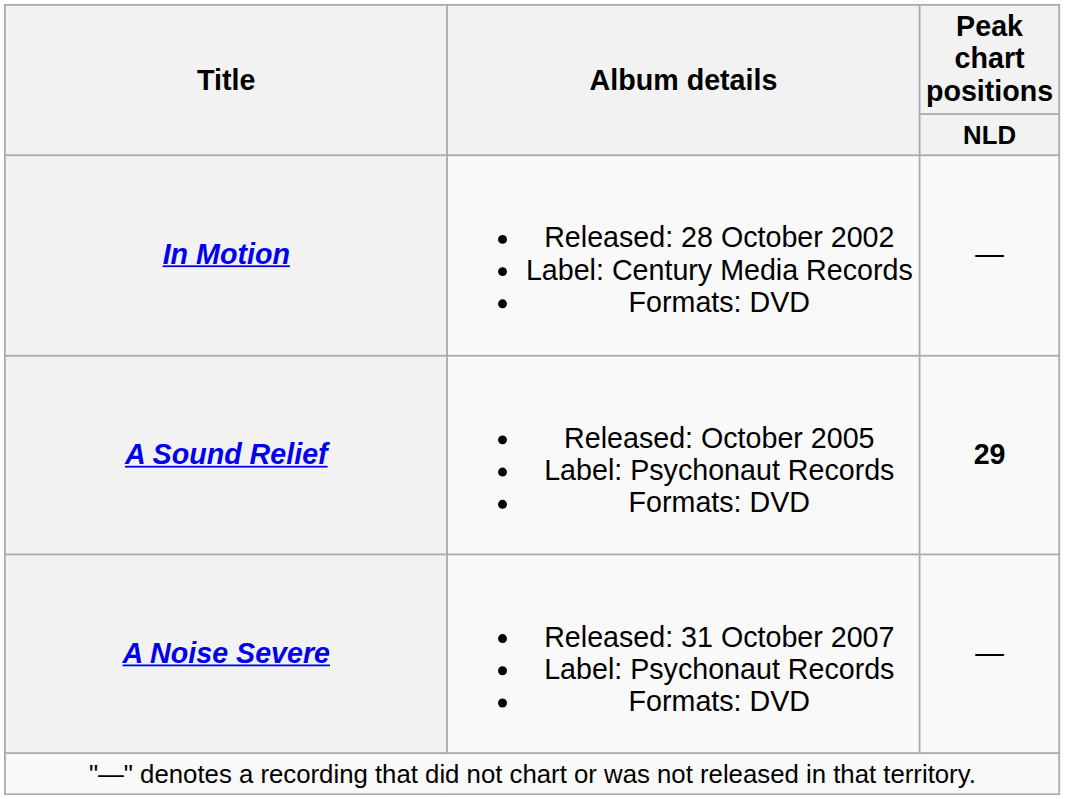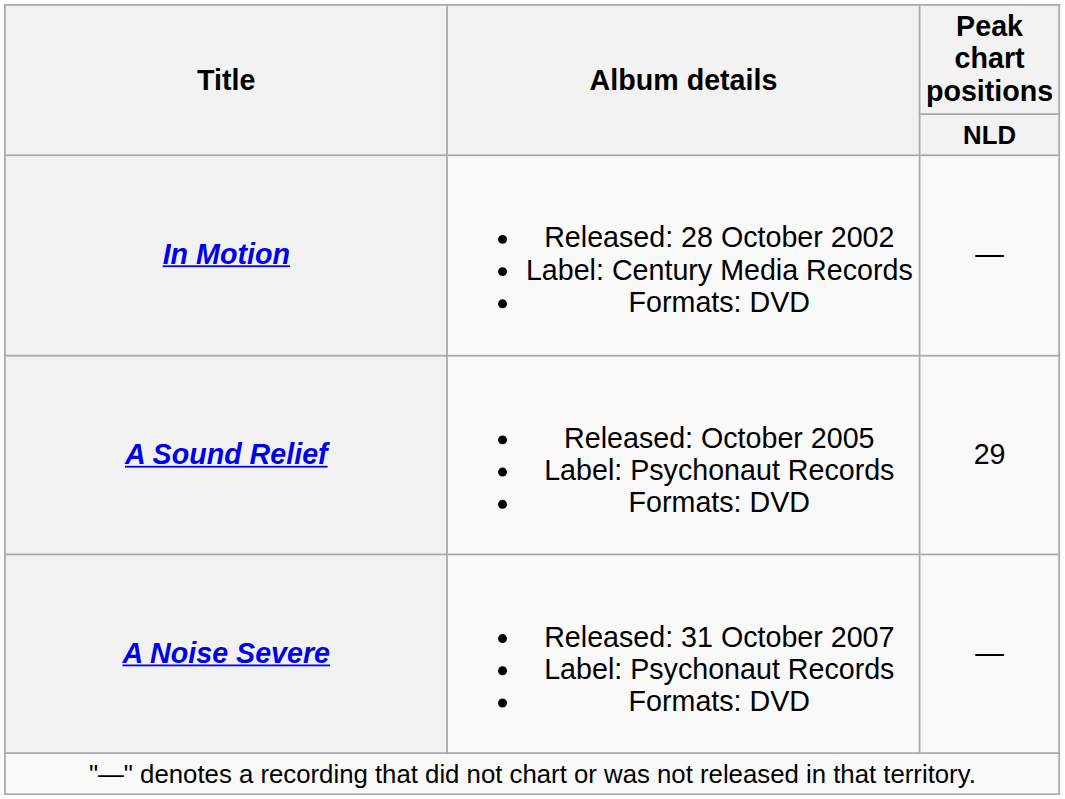(990, 454) bold -> (990, 454) normal
